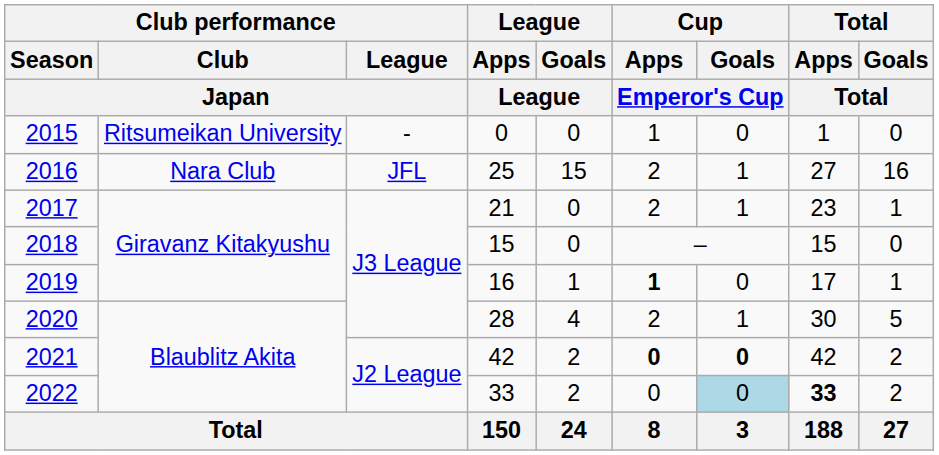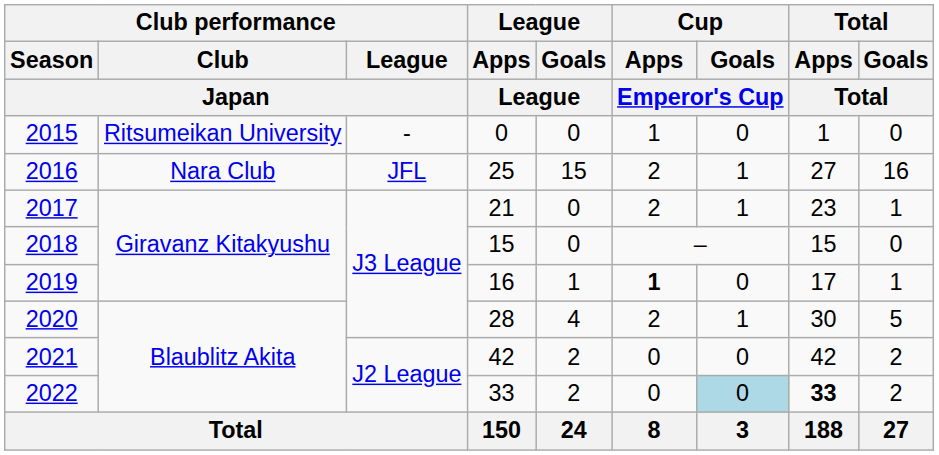(654, 356) bold -> (654, 356) normal
(743, 356) bold -> (743, 356) normal
